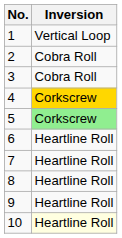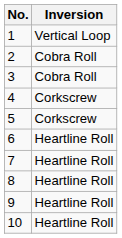(66, 98) gold background -> (66, 98) no background
(66, 118) lightgreen background -> (66, 118) no background
(74, 222) lightyellow background -> (74, 222) no background
